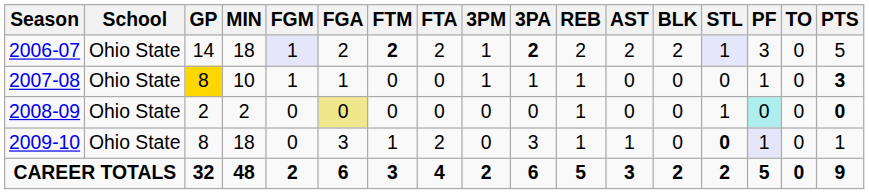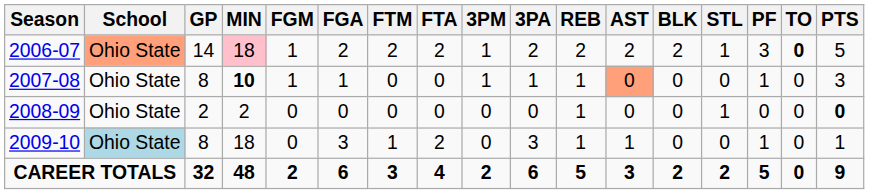(135, 50) no background -> (135, 50) lightsalmon background
(244, 50) no background -> (244, 50) pink background
(292, 50) lavender background -> (292, 50) no background
(392, 50) bold -> (392, 50) normal
(533, 50) bold -> (533, 50) normal
(725, 50) lavender background -> (725, 50) no background
(799, 50) normal -> (799, 50) bold
(203, 81) gold background -> (203, 81) no background
(244, 81) normal -> (244, 81) bold
(629, 81) no background -> (629, 81) lightsalmon background
(840, 81) bold -> (840, 81) normal
(343, 111) khaki background -> (343, 111) no background
(764, 111) paleturquoise background -> (764, 111) no background
(135, 142) no background -> (135, 142) lightblue background
(725, 142) bold -> (725, 142) normal
(764, 142) lavender background -> (764, 142) no background
